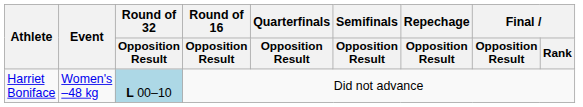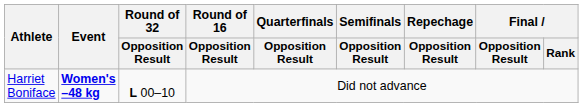(87, 86) normal -> (88, 86) bold
(149, 93) lightblue background -> (152, 93) no background
